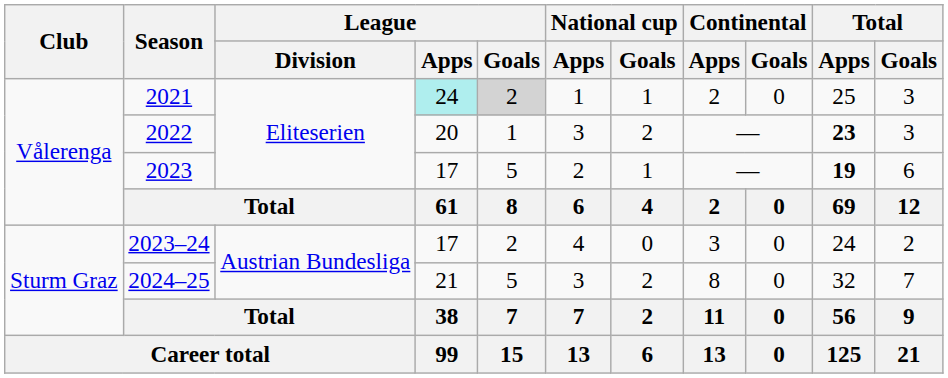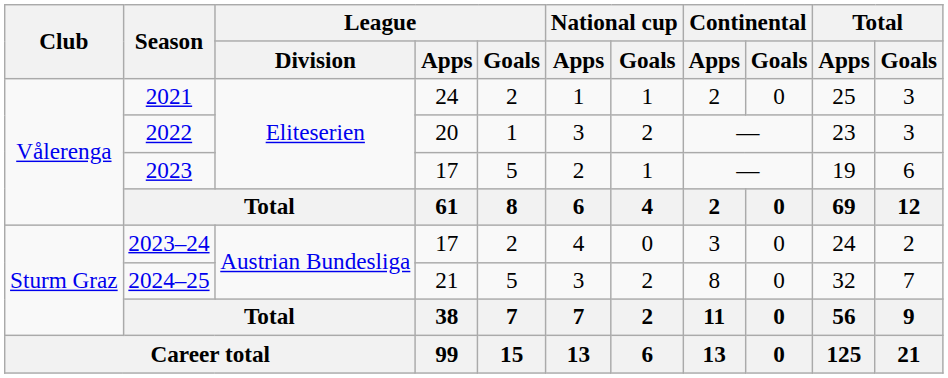(447, 96) paleturquoise background -> (447, 96) no background
(512, 96) lightgrey background -> (512, 96) no background
(844, 133) bold -> (844, 133) normal
(844, 170) bold -> (844, 170) normal
